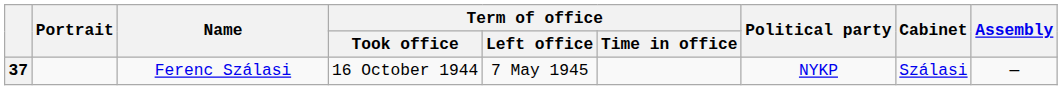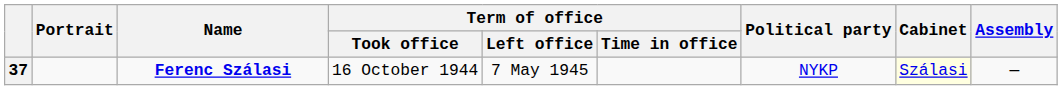(223, 71) normal -> (223, 71) bold
(933, 71) no background -> (933, 71) lightyellow background
